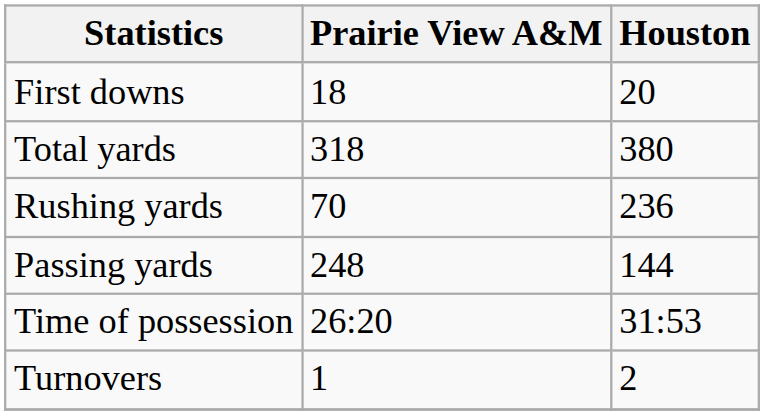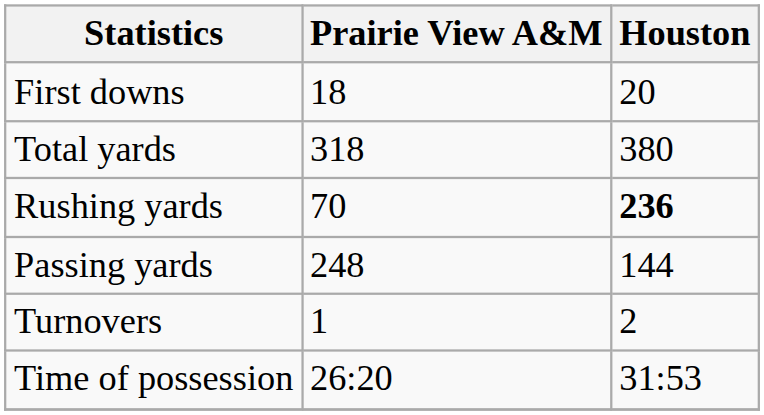(646, 206) normal -> (646, 206) bold
rows swapped: (88, 379) <-> (154, 321)
